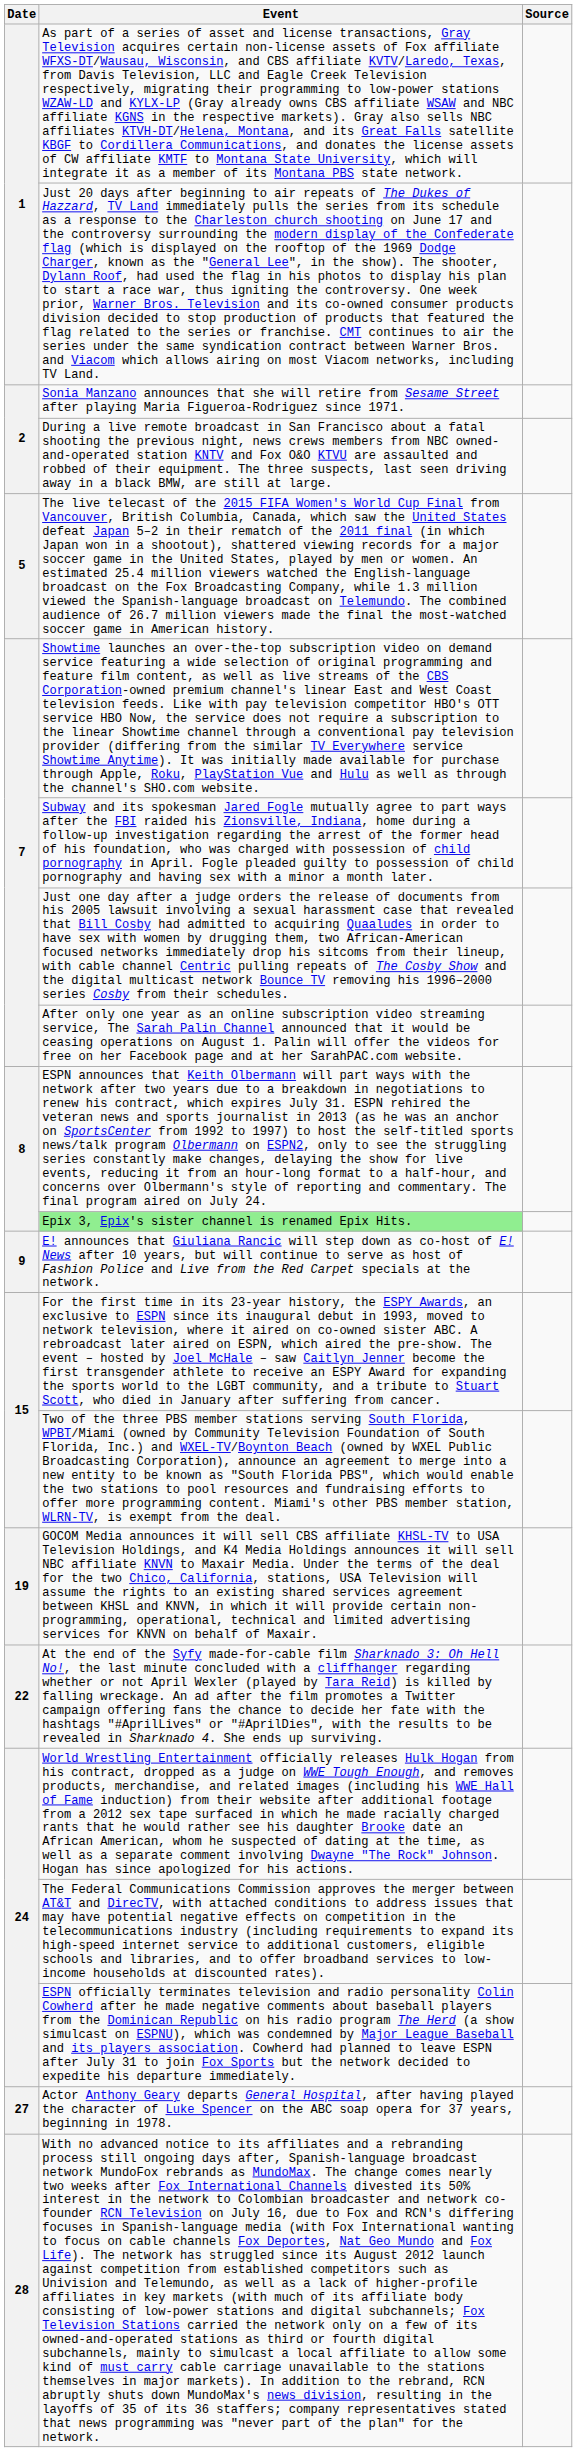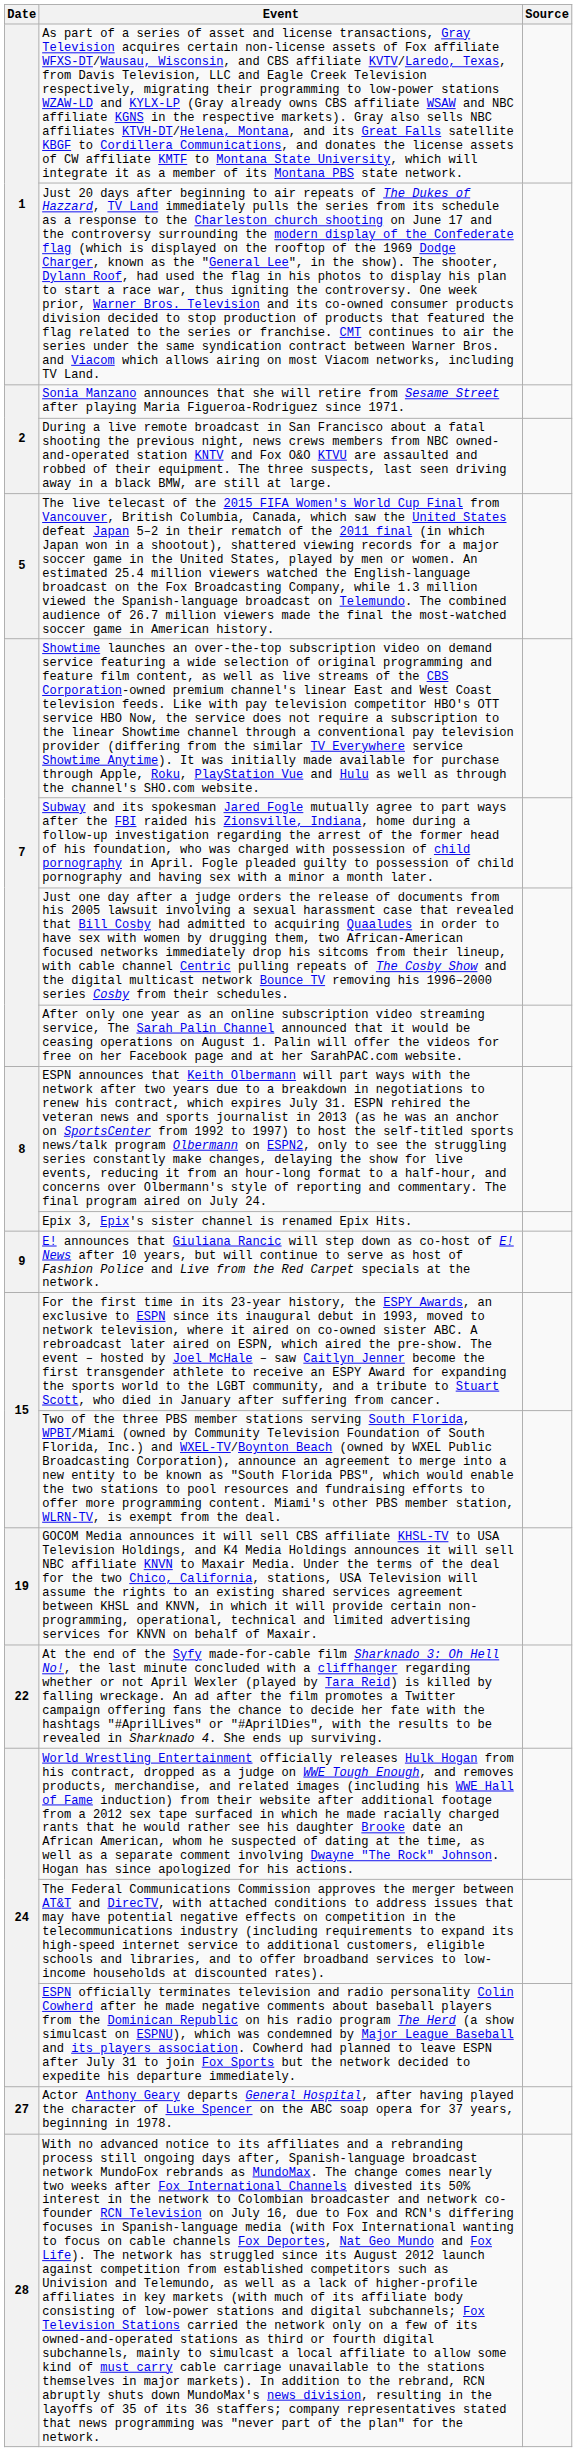(227, 1222) lightgreen background -> (227, 1222) no background
